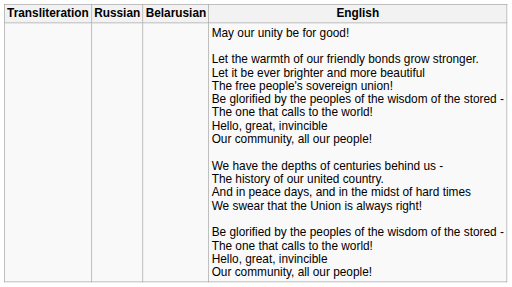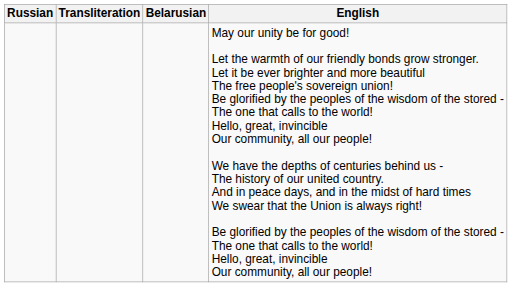columns swapped: (117, 13) <-> (48, 13)
